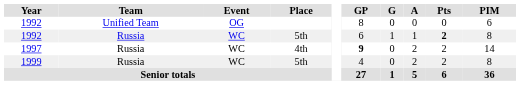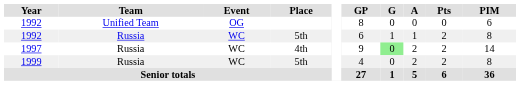(444, 36) bold -> (444, 36) normal
(361, 48) bold -> (361, 48) normal
(392, 48) no background -> (392, 48) lightgreen background
